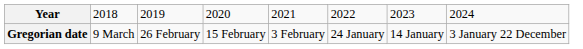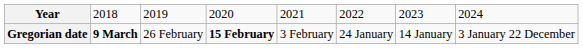(114, 33) normal -> (115, 33) bold
(236, 33) normal -> (242, 33) bold
